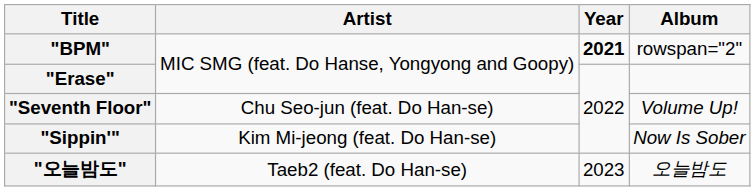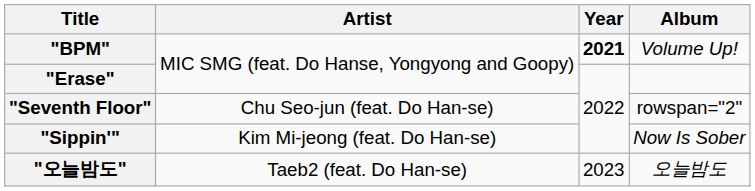(689, 49) rowspan="2" -> (689, 49) Volume Up!
(689, 108) Volume Up! -> (689, 108) rowspan="2"
